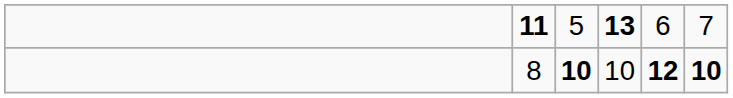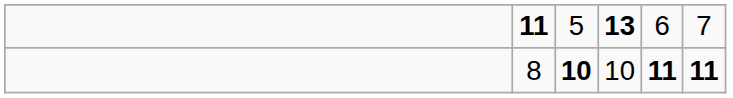(663, 69) 12 -> (662, 69) 11
(706, 69) 10 -> (704, 69) 11
